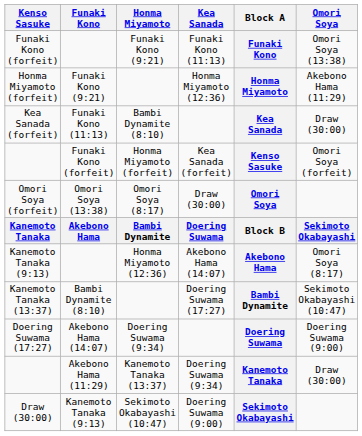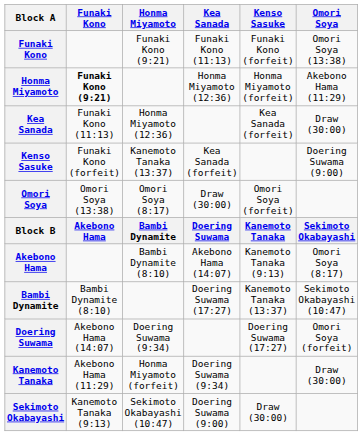columns swapped: (265, 18) <-> (33, 18)
(89, 87) normal -> (94, 87) bold
(147, 124) Bambi Dynamite (8:10) -> (153, 124) Honma Miyamoto (12:36)
(147, 162) Honma Miyamoto (forfeit) -> (153, 162) Kanemoto Tanaka (13:37)
(327, 162) Omori Soya (forfeit) -> (327, 162) Doering Suwama (9:00)
(147, 263) Honma Miyamoto (12:36) -> (153, 263) Bambi Dynamite (8:10)
(327, 337) Doering Suwama (9:00) -> (327, 337) Omori Soya (forfeit)
(147, 375) Kanemoto Tanaka (13:37) -> (153, 375) Honma Miyamoto (forfeit)
